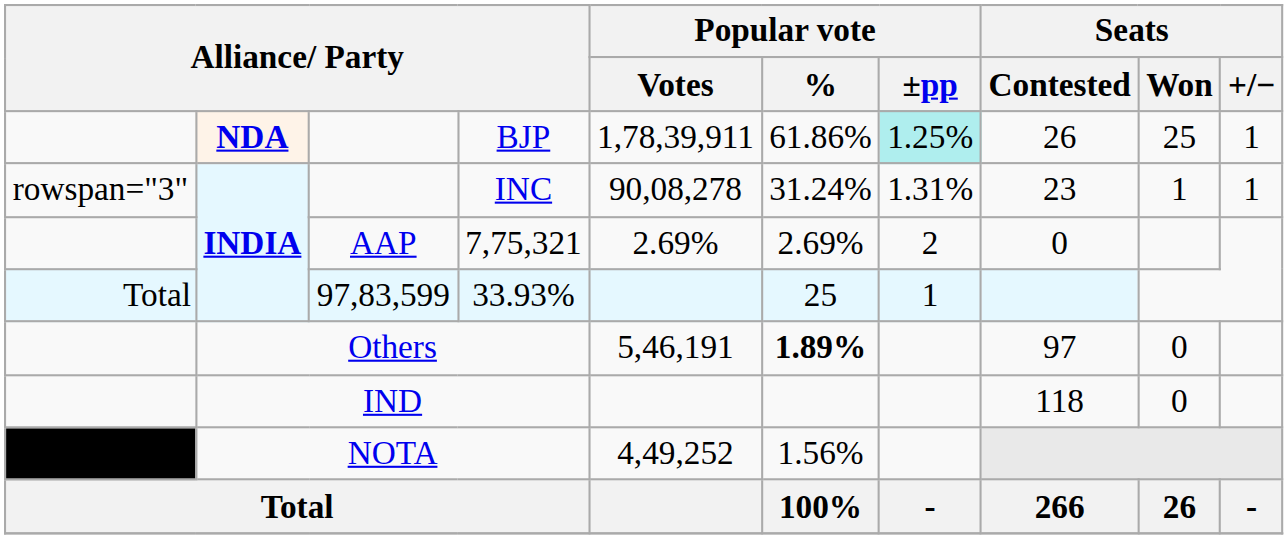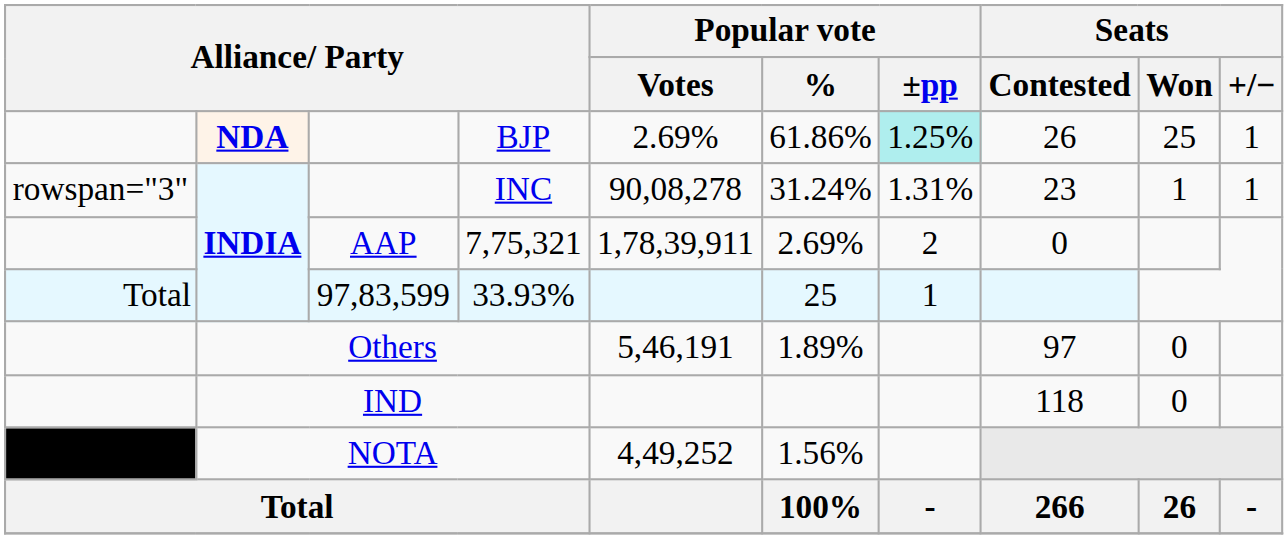(675, 136) 1,78,39,911 -> (675, 136) 2.69%
(675, 242) 2.69% -> (675, 242) 1,78,39,911
(820, 347) bold -> (821, 347) normal
